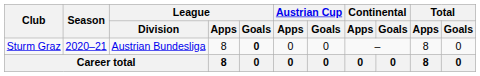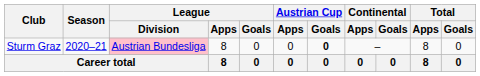(159, 46) no background -> (159, 46) pink background
(256, 46) bold -> (256, 46) normal
(326, 46) normal -> (326, 46) bold
